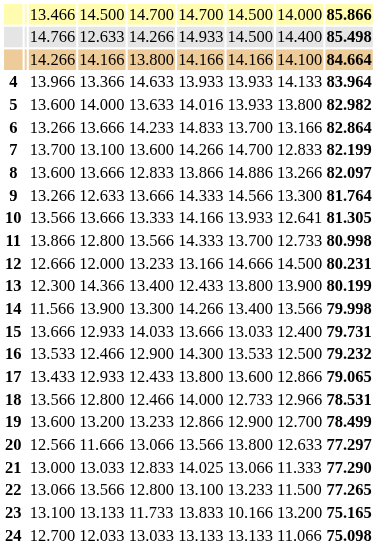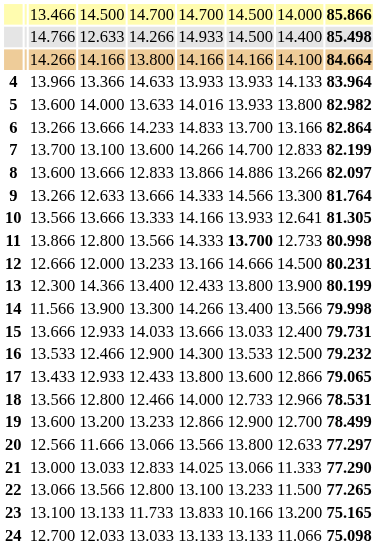(250, 240) normal -> (250, 240) bold
